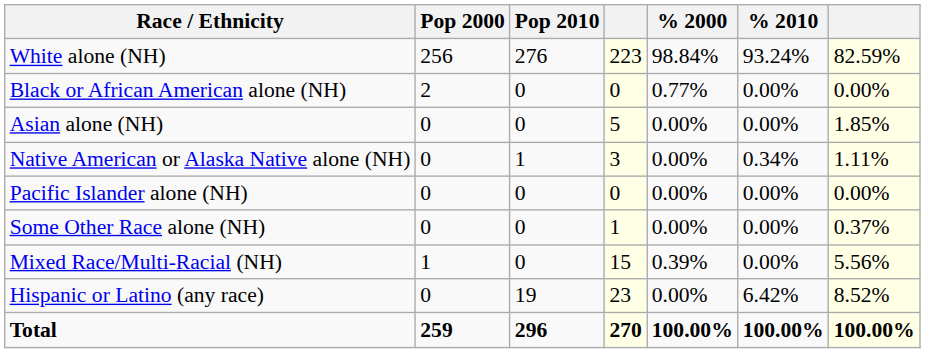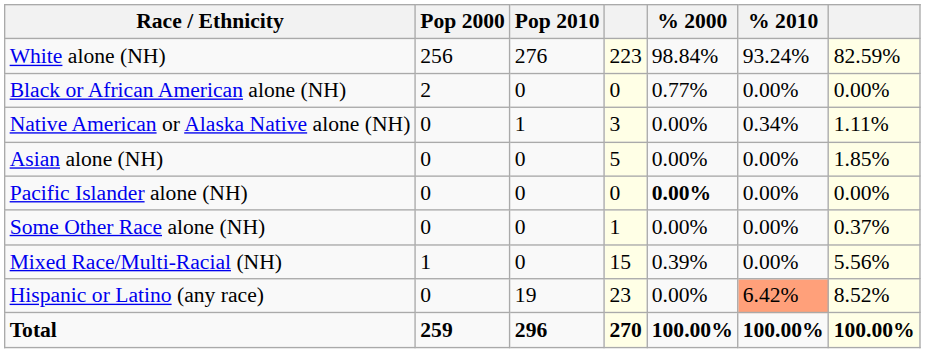rows swapped: (210, 158) <-> (86, 124)
(680, 192) normal -> (681, 192) bold
(771, 295) no background -> (771, 295) lightsalmon background
